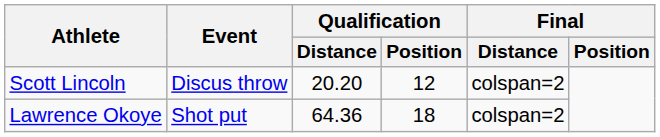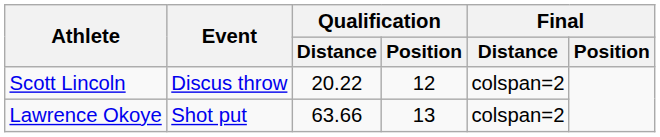(337, 83) 20.20 -> (337, 83) 20.22
(337, 116) 64.36 -> (337, 116) 63.66
(424, 116) 18 -> (424, 116) 13
